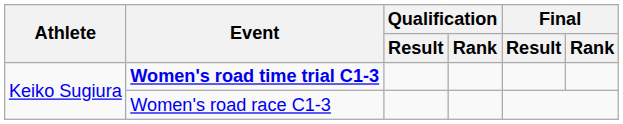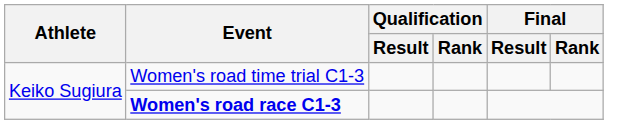(255, 77) bold -> (247, 77) normal
(231, 105) normal -> (236, 105) bold
